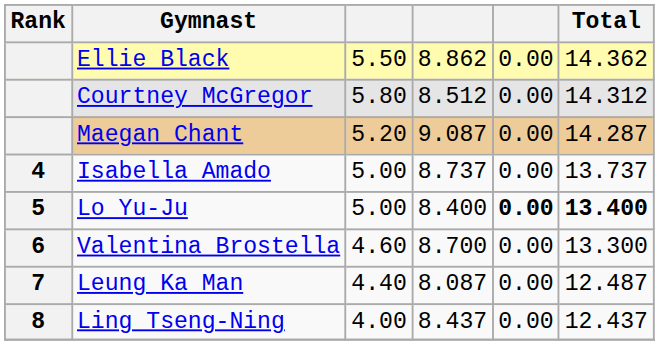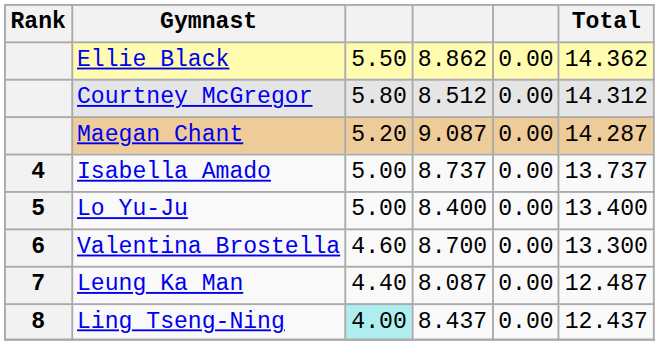(526, 210) bold -> (526, 210) normal
(606, 210) bold -> (606, 210) normal
(379, 322) no background -> (379, 322) paleturquoise background
